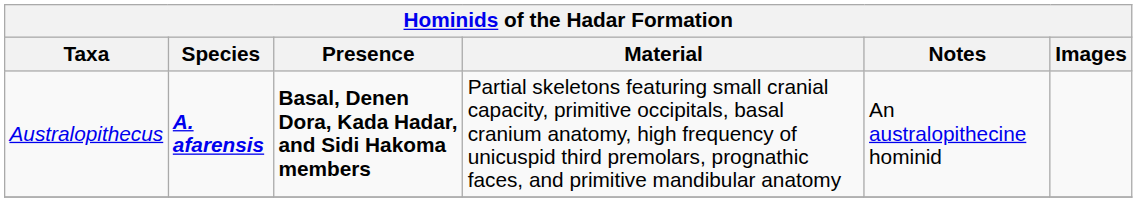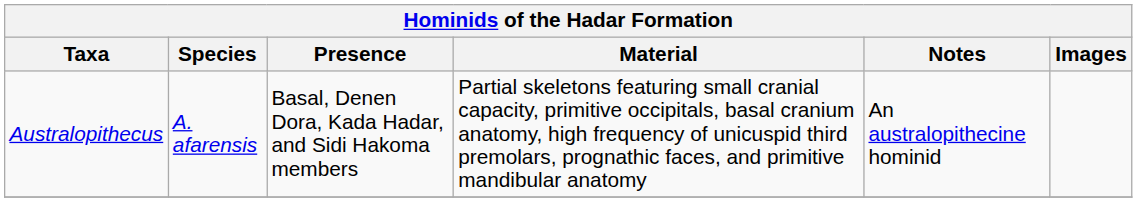(218, 133) bold -> (215, 133) normal
(368, 133) bold -> (358, 133) normal
